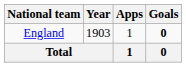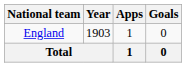(164, 33) bold -> (164, 33) normal
